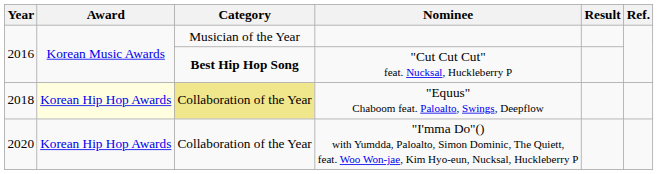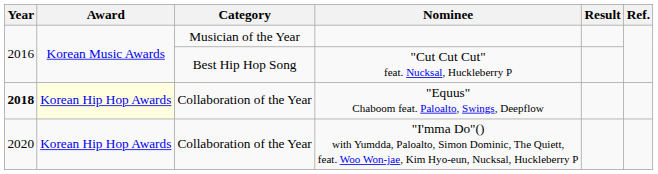(245, 64) bold -> (245, 64) normal
(21, 100) normal -> (21, 100) bold
(245, 100) khaki background -> (245, 100) no background
